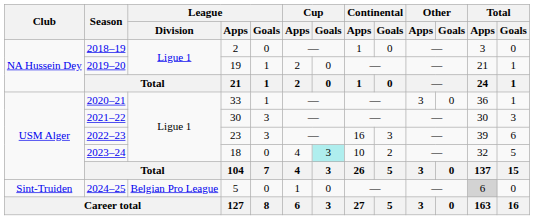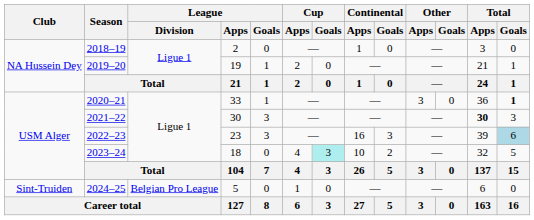(513, 100) normal -> (513, 100) bold
(482, 118) normal -> (482, 118) bold
(513, 135) no background -> (513, 135) lightblue background
(482, 188) lightgrey background -> (482, 188) no background
